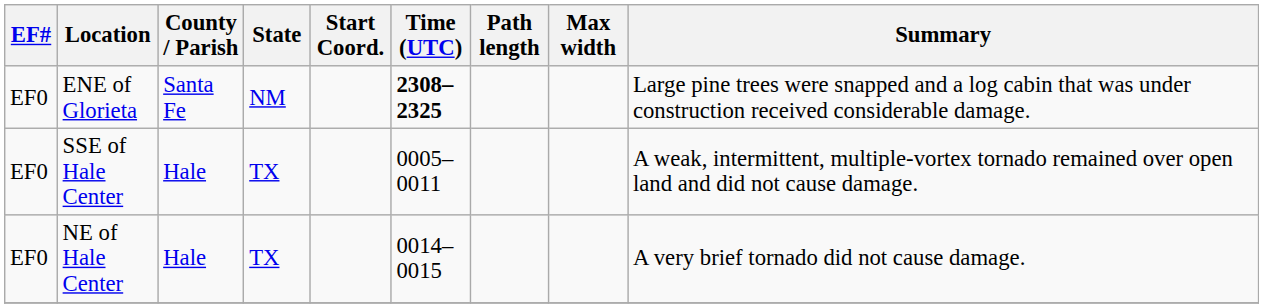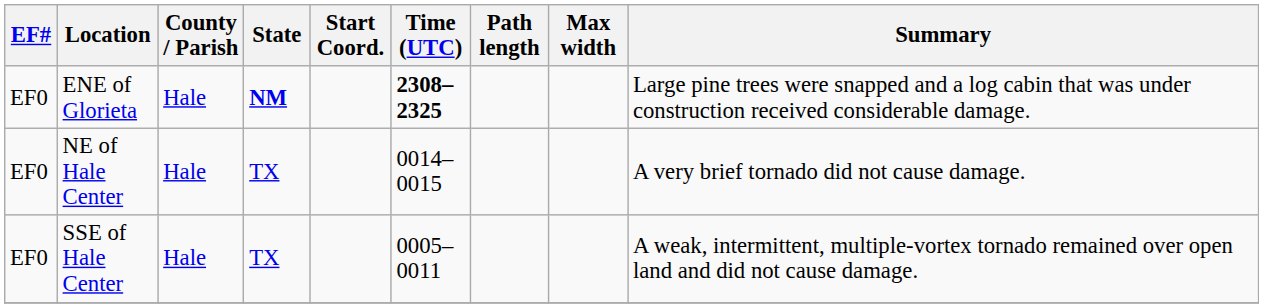(188, 96) Santa Fe -> (185, 96) Hale
(267, 96) normal -> (268, 96) bold
rows swapped: (95, 171) <-> (93, 258)
